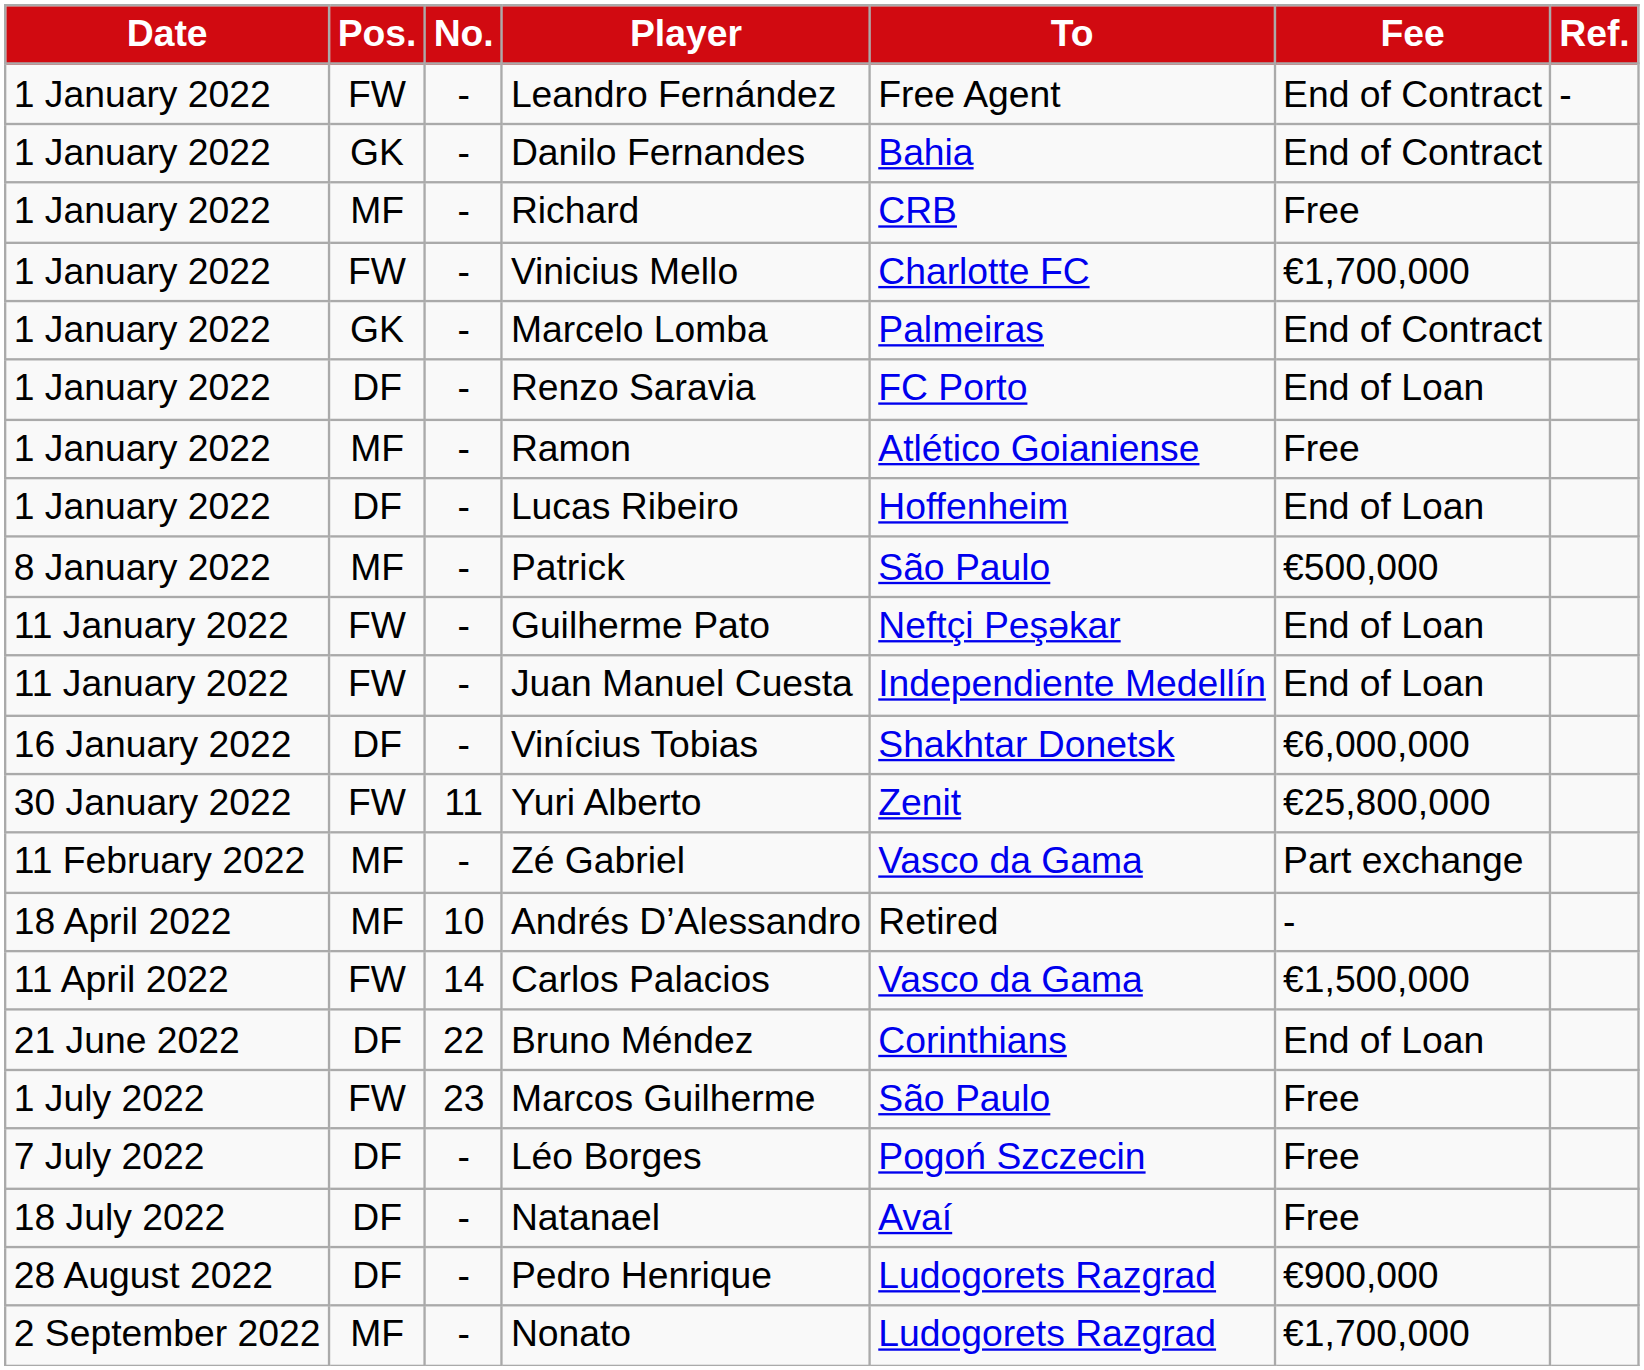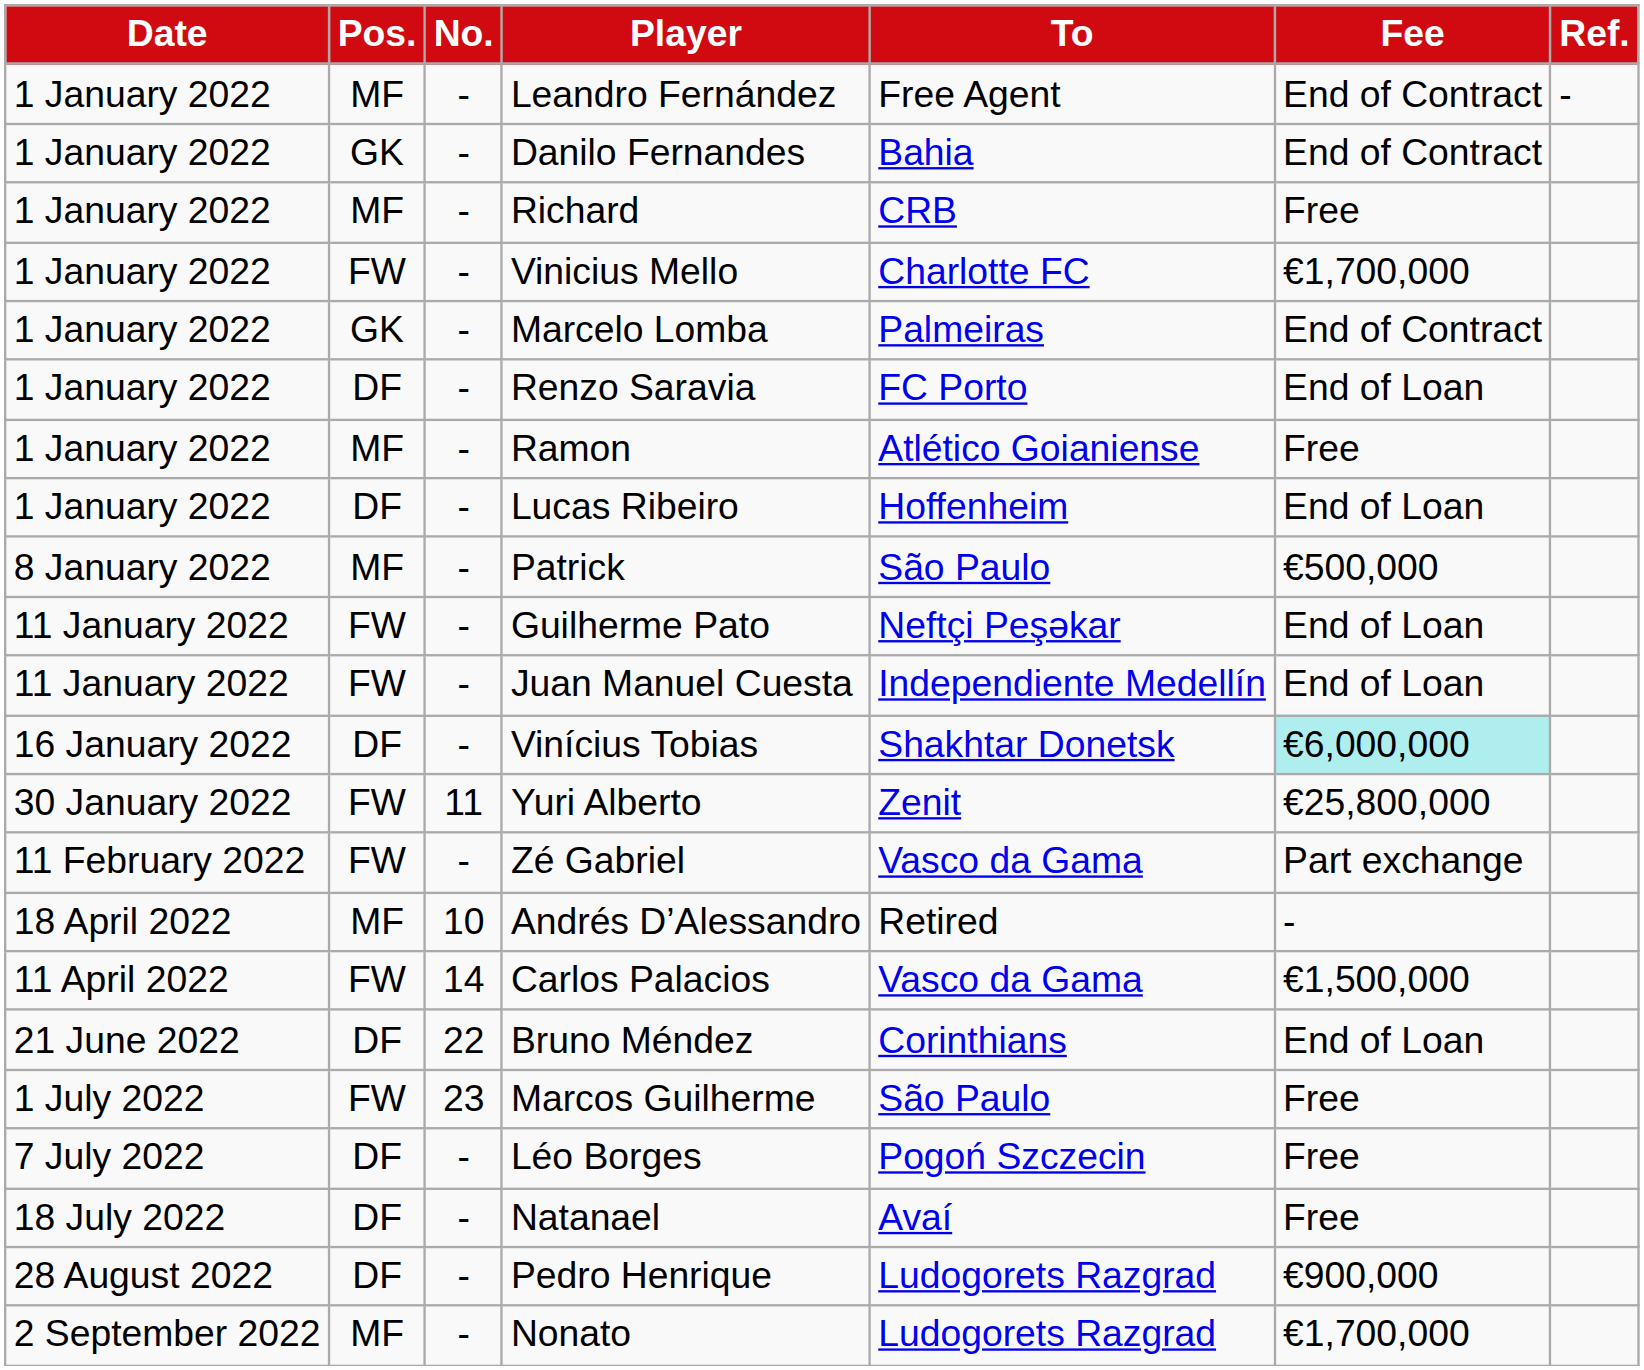(377, 93) FW -> (377, 93) MF
(1376, 743) no background -> (1376, 743) paleturquoise background
(377, 861) MF -> (377, 861) FW
